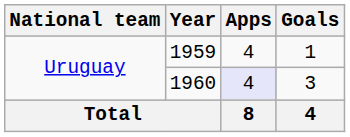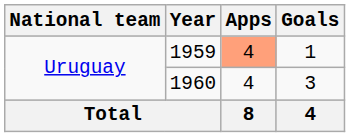(249, 52) no background -> (249, 52) lightsalmon background
(249, 84) lavender background -> (249, 84) no background
